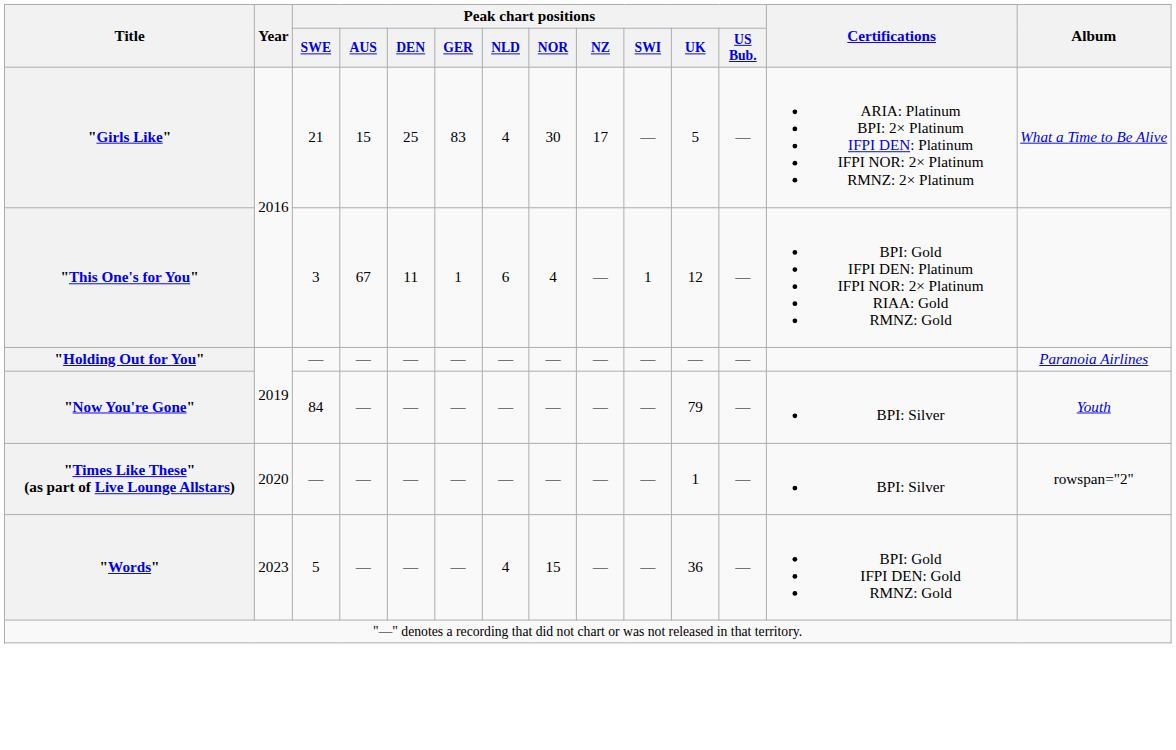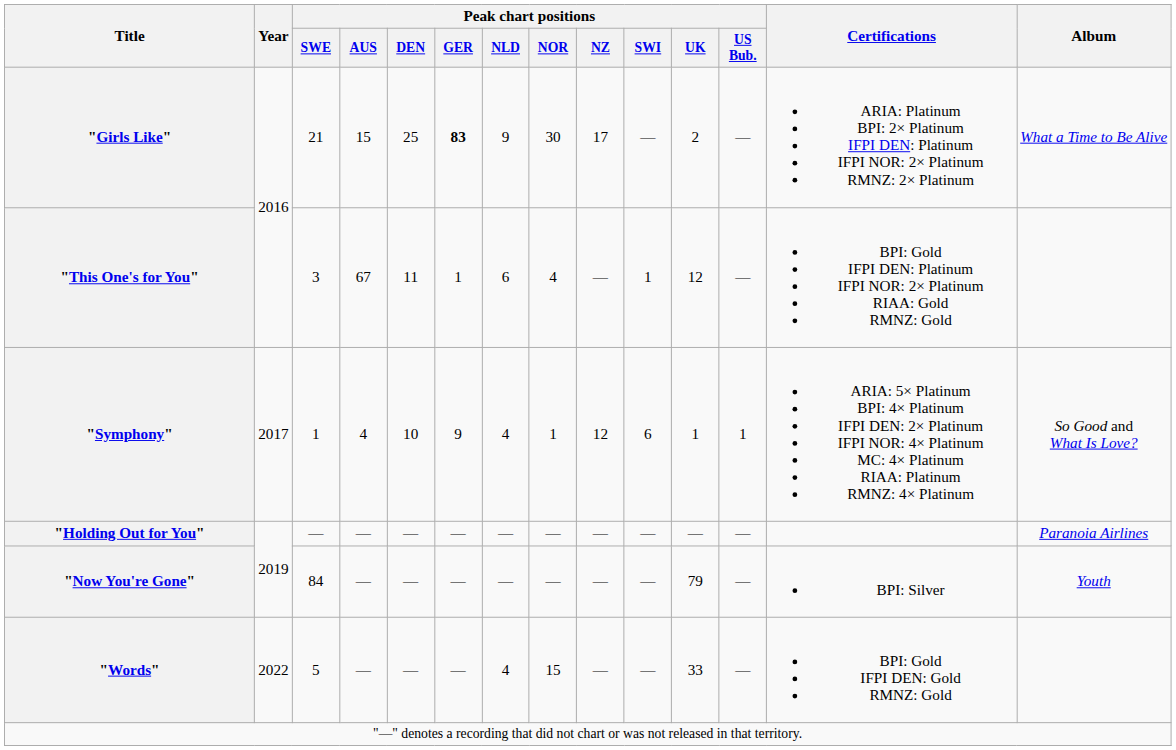(458, 137) normal -> (458, 137) bold
(506, 137) 4 -> (506, 137) 9
(695, 137) 5 -> (695, 137) 2
+ row: (130, 434)
- row: (130, 478)
(273, 567) 2023 -> (273, 670) 2022
(695, 567) 36 -> (695, 670) 33
